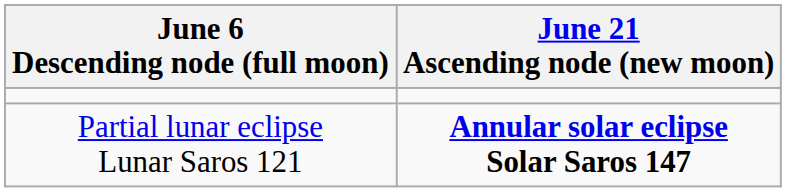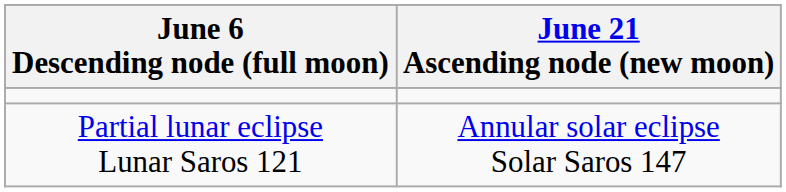(589, 144) bold -> (589, 144) normal
